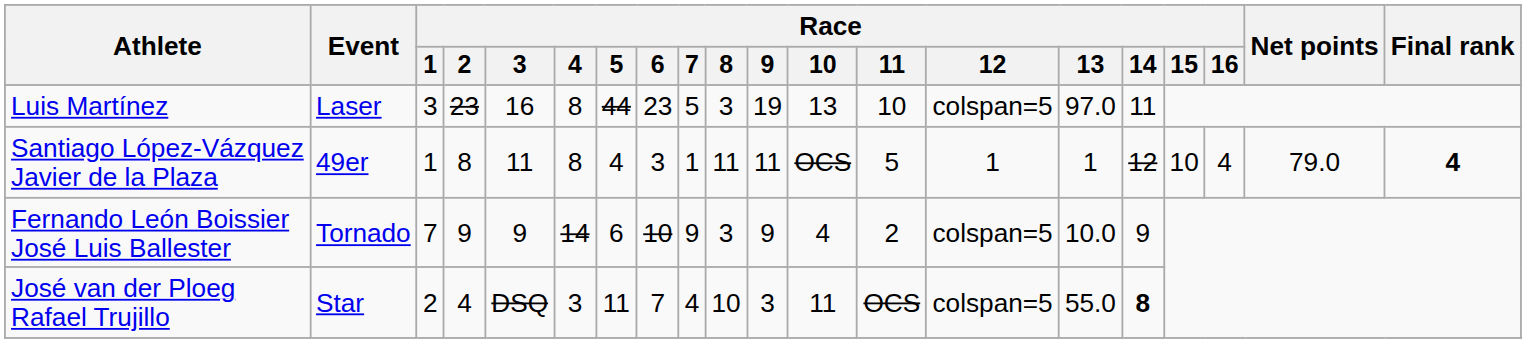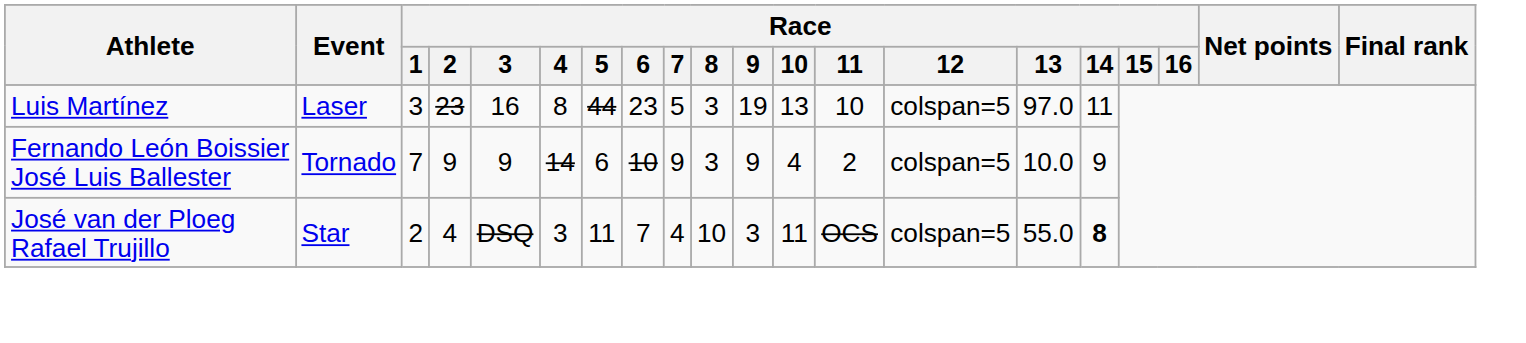- row: (157, 162)
